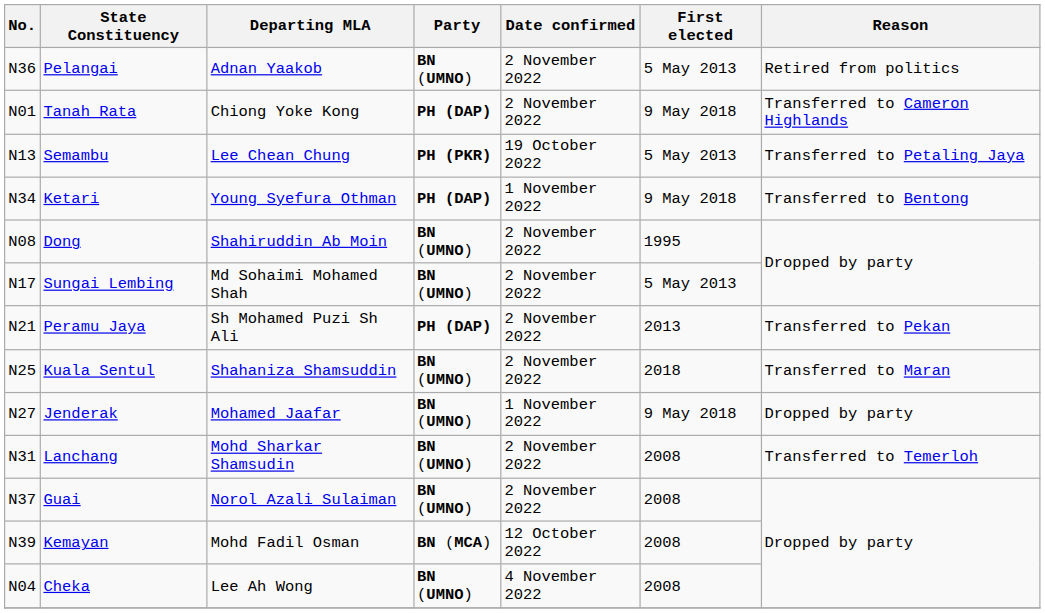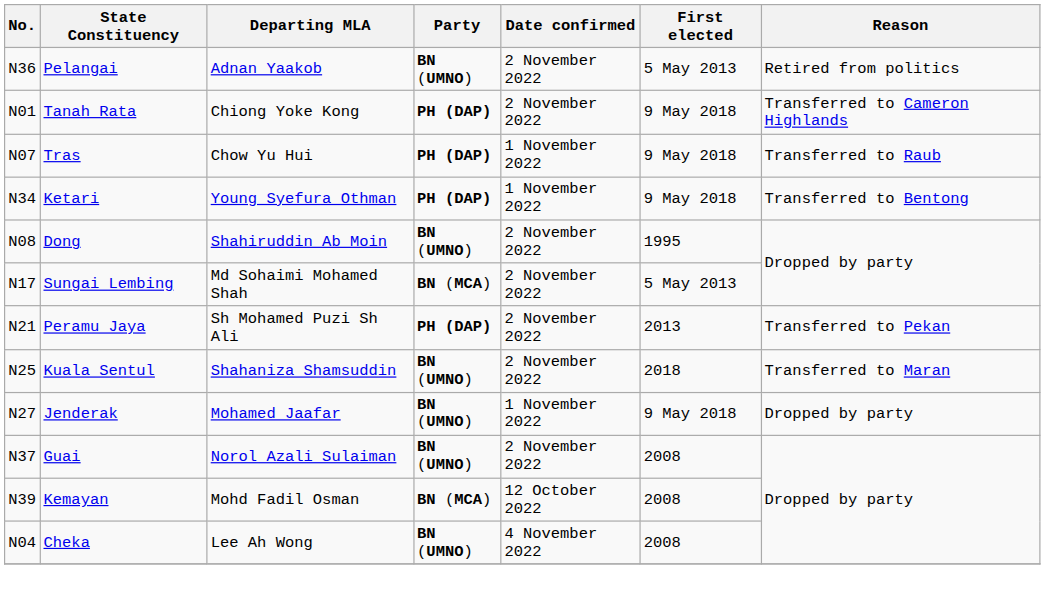+ row: (62, 155)
- row: (76, 155)
(445, 285) BN (UMNO) -> (454, 285) BN (MCA)
- row: (81, 457)
